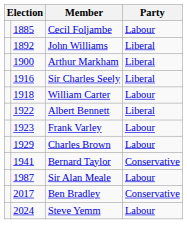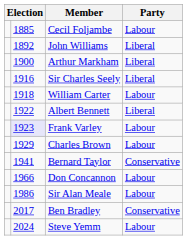(24, 128) no background -> (24, 128) lavender background
+ row: (82, 177)
(24, 177) 1987 -> (24, 194) 1986
